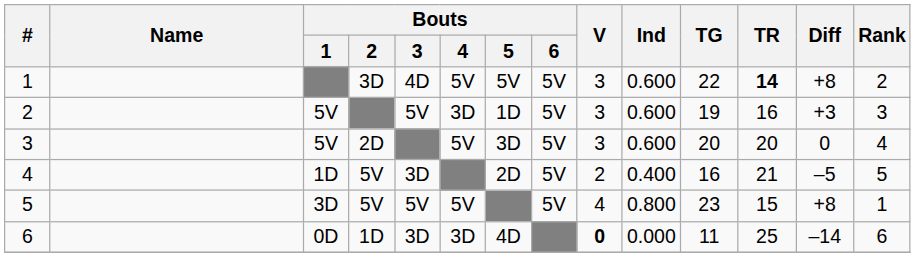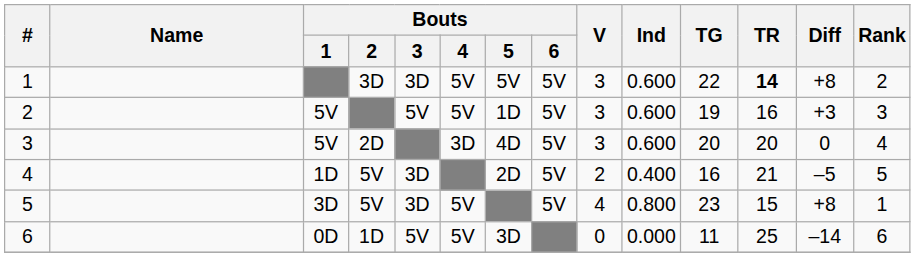(417, 81) 4D -> (417, 81) 3D
(463, 112) 3D -> (463, 112) 5V
(463, 143) 5V -> (463, 143) 3D
(508, 143) 3D -> (508, 143) 4D
(417, 205) 5V -> (417, 205) 3D
(417, 236) 3D -> (417, 236) 5V
(463, 236) 3D -> (463, 236) 5V
(508, 236) 4D -> (508, 236) 3D
(600, 236) bold -> (600, 236) normal
